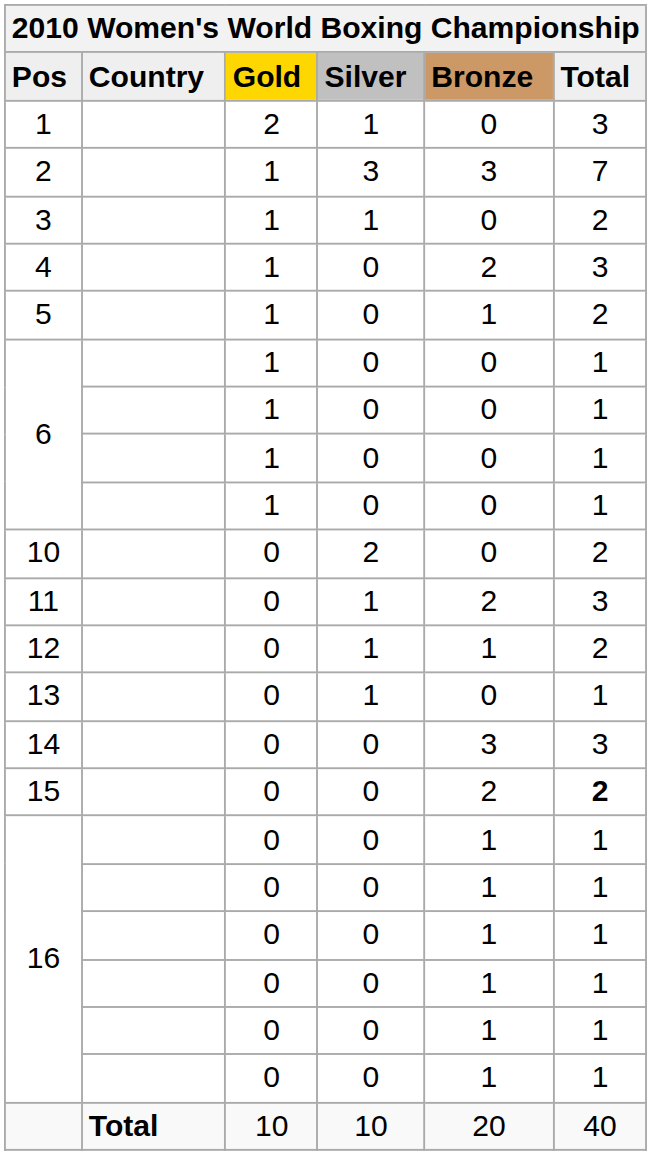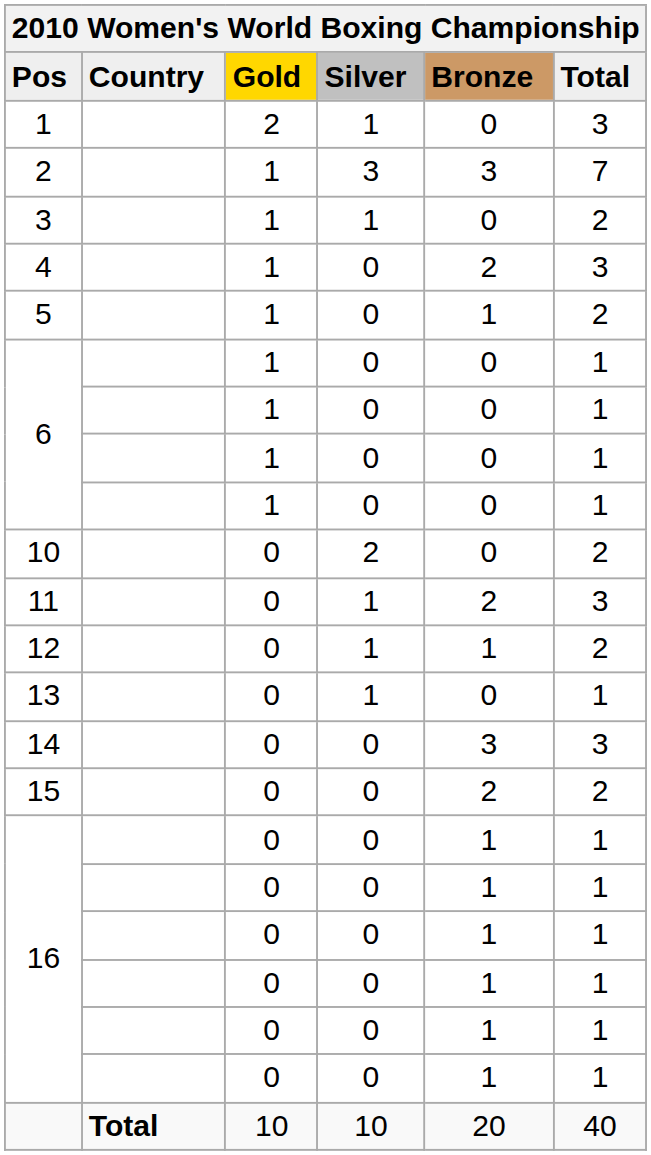(600, 791) bold -> (600, 791) normal
